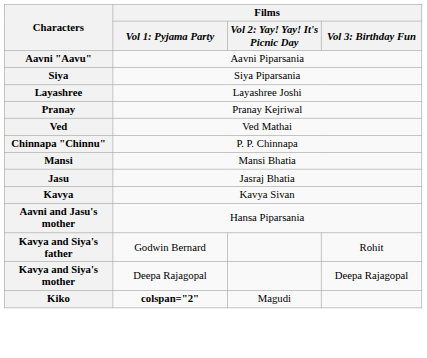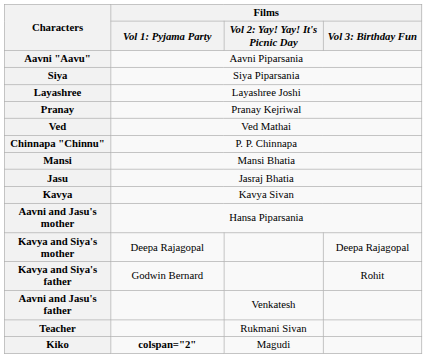rows swapped: (58, 276) <-> (58, 247)
+ row: (58, 305)
+ row: (58, 328)
